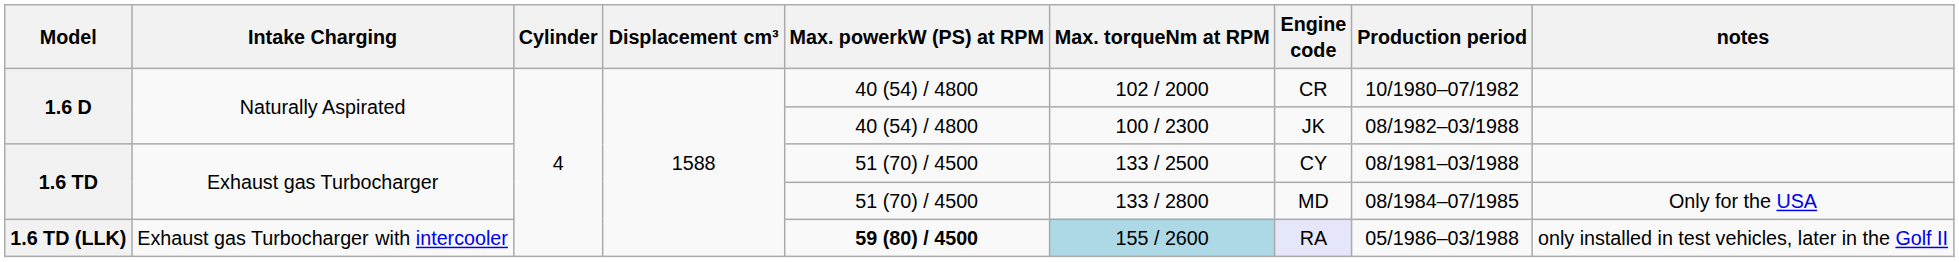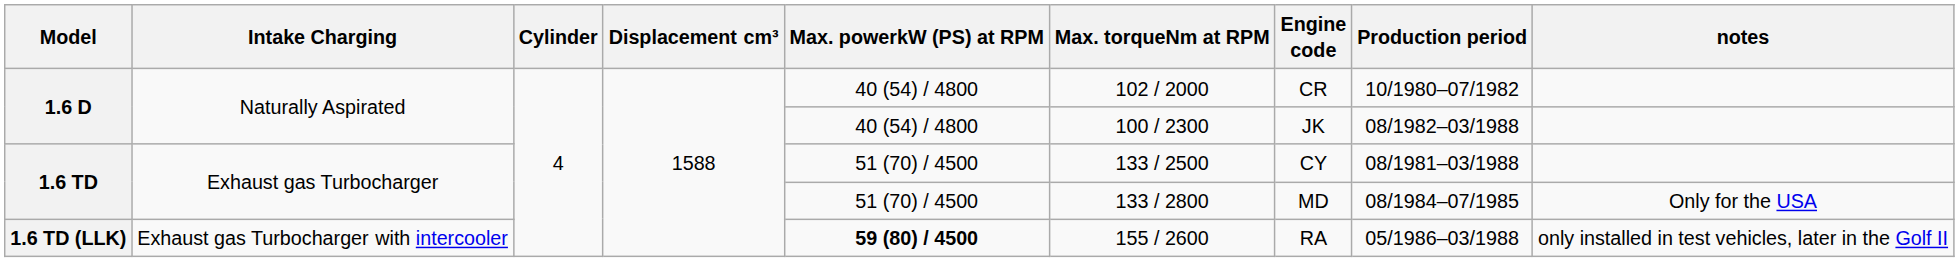(1162, 239) lightblue background -> (1162, 239) no background
(1313, 239) lavender background -> (1313, 239) no background
